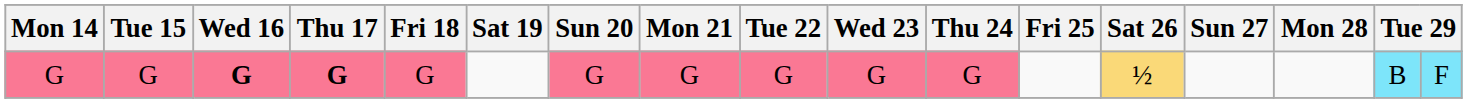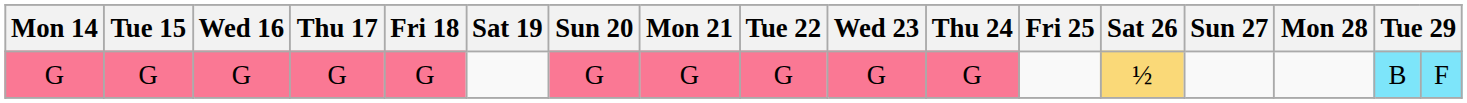(241, 74) bold -> (241, 74) normal
(337, 74) bold -> (337, 74) normal
